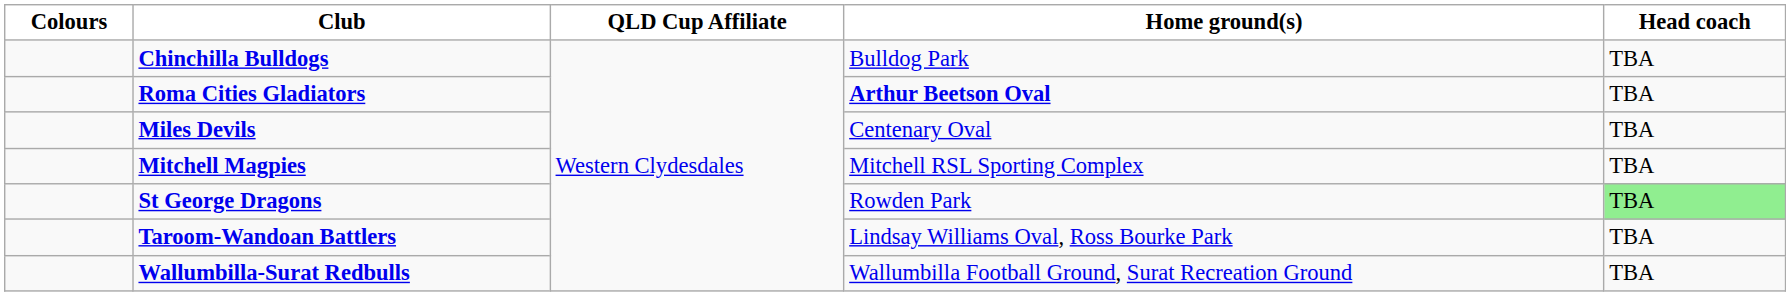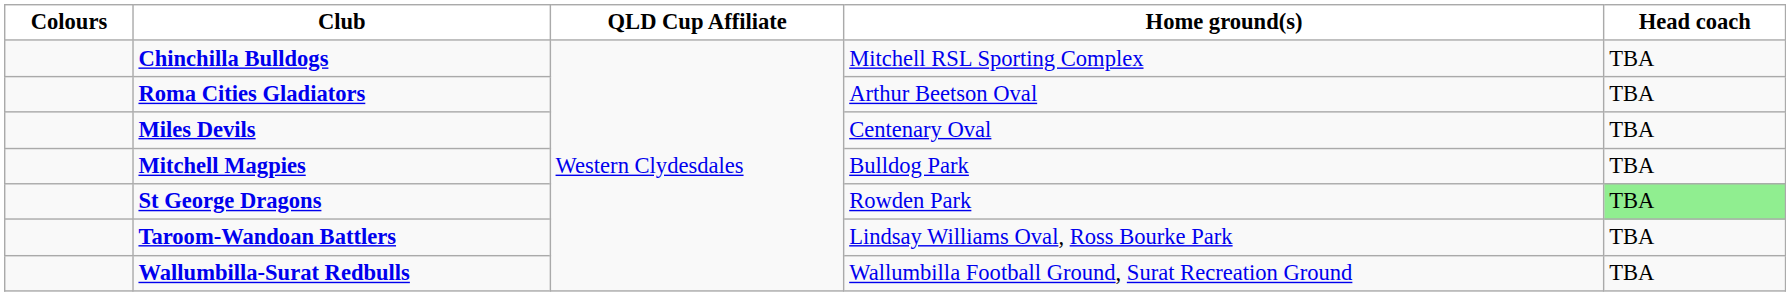(909, 58) Bulldog Park -> (996, 58) Mitchell RSL Sporting Complex
(950, 93) bold -> (943, 93) normal
(996, 165) Mitchell RSL Sporting Complex -> (909, 165) Bulldog Park
